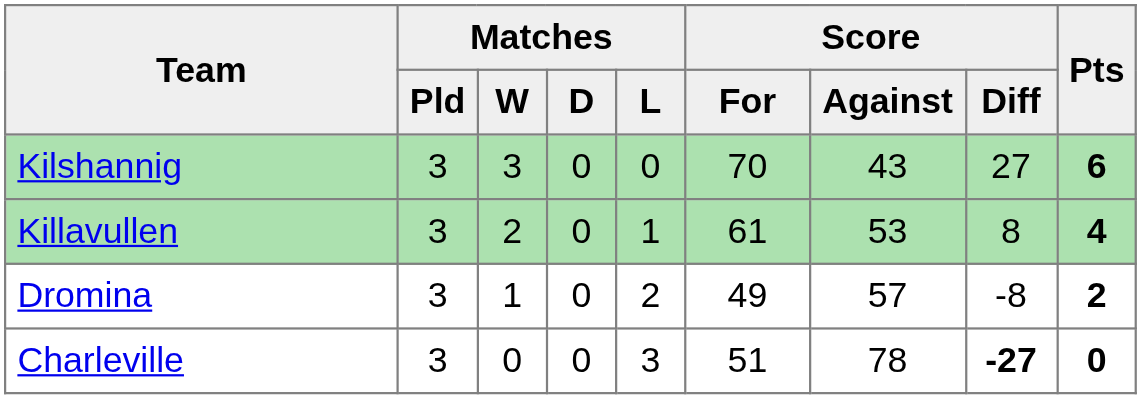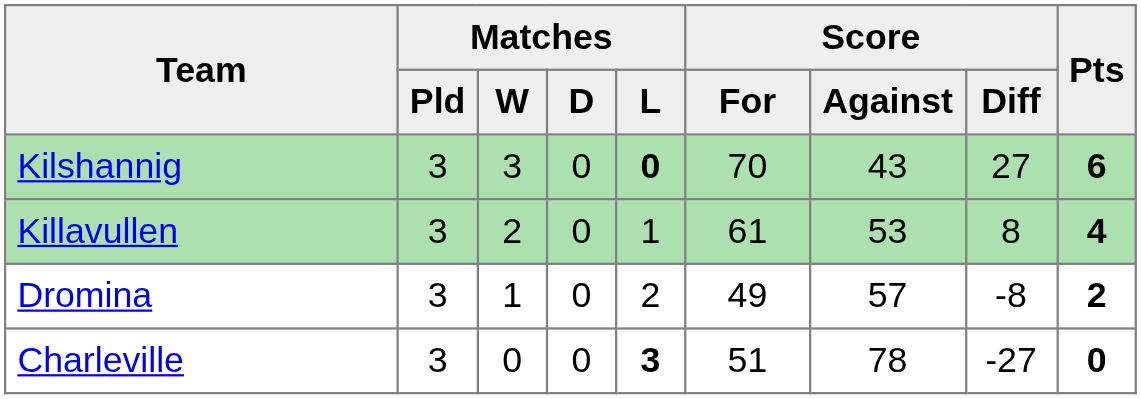(650, 166) normal -> (650, 166) bold
(650, 360) normal -> (650, 360) bold
(1011, 360) bold -> (1011, 360) normal
